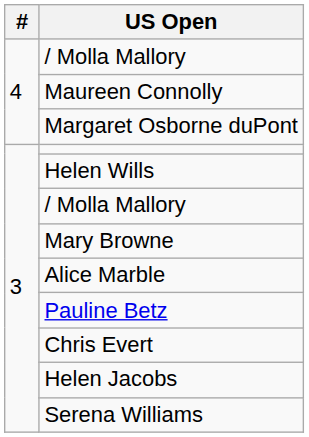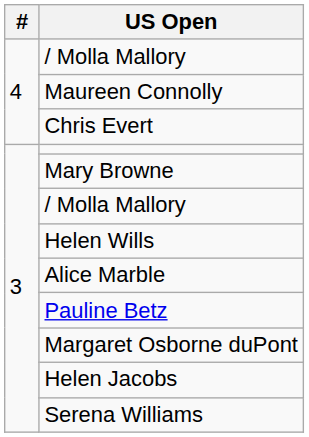(171, 126) Margaret Osborne duPont -> (99, 126) Chris Evert
(99, 171) Helen Wills -> (109, 171) Mary Browne
(109, 240) Mary Browne -> (99, 240) Helen Wills
(99, 344) Chris Evert -> (171, 344) Margaret Osborne duPont
